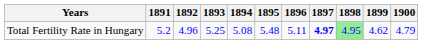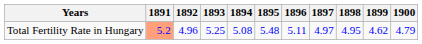(164, 30) no background -> (164, 30) lightsalmon background
(324, 30) bold -> (324, 30) normal
(351, 30) lightgreen background -> (351, 30) no background
